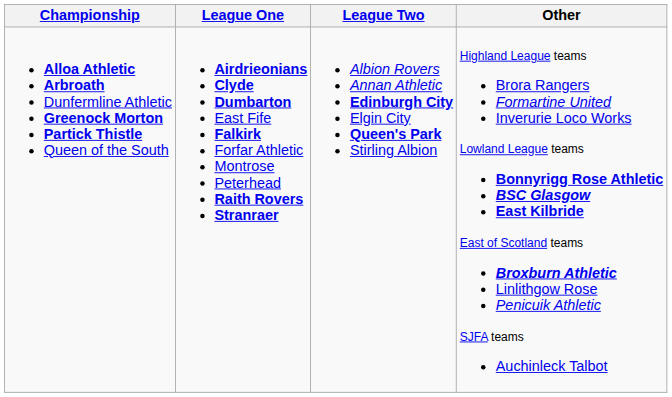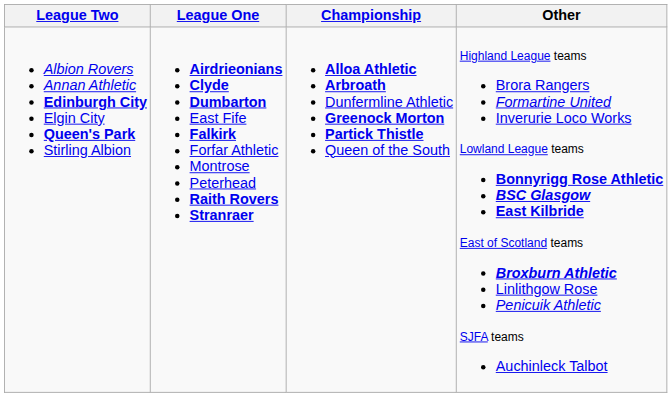columns swapped: (90, 15) <-> (384, 15)
